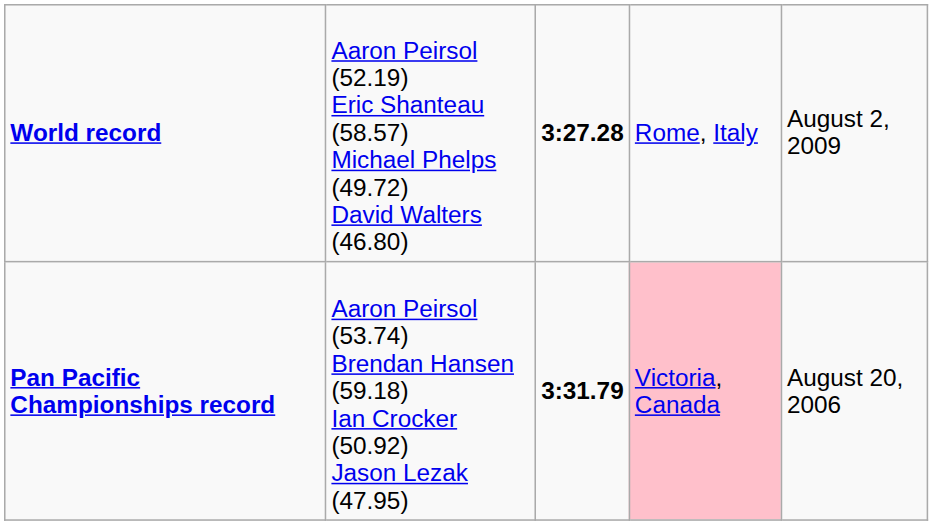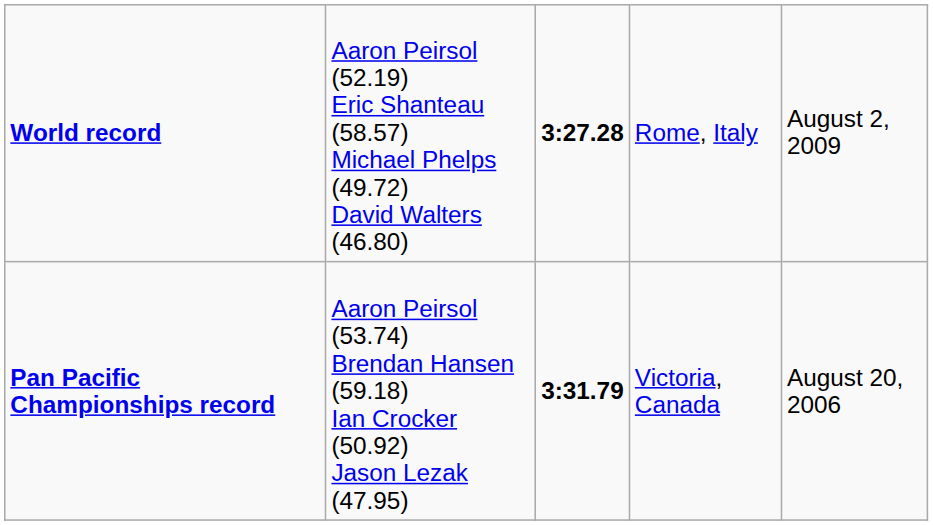(679, 390) pink background -> (679, 390) no background
